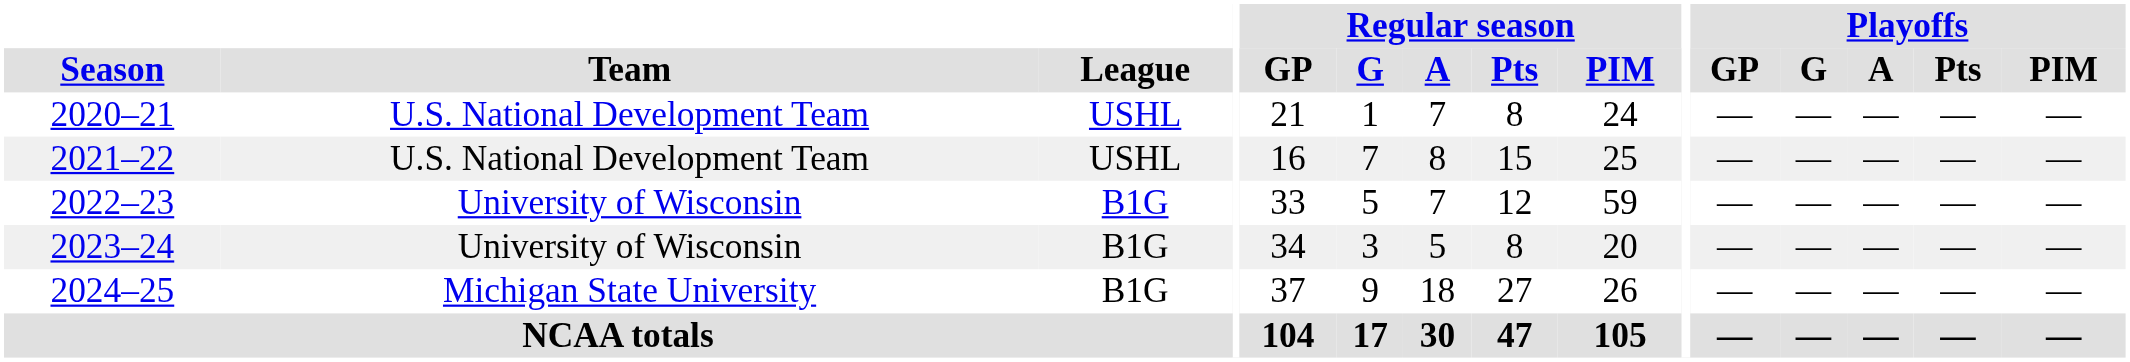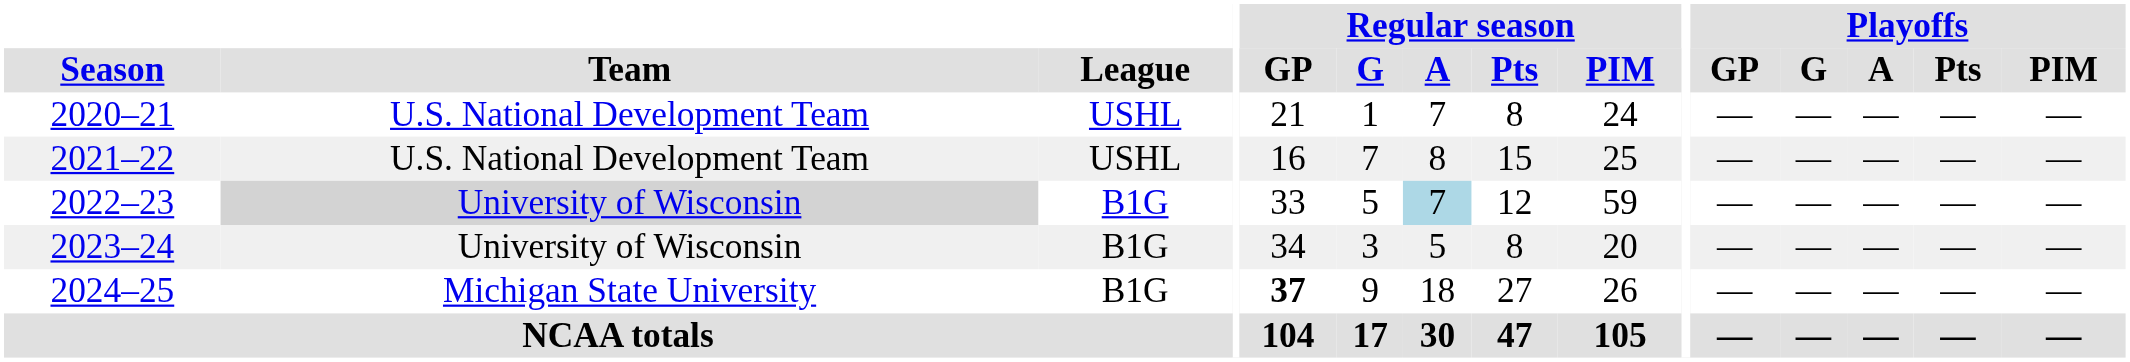(630, 202) no background -> (630, 202) lightgrey background
(1437, 202) no background -> (1437, 202) lightblue background
(1288, 290) normal -> (1288, 290) bold
